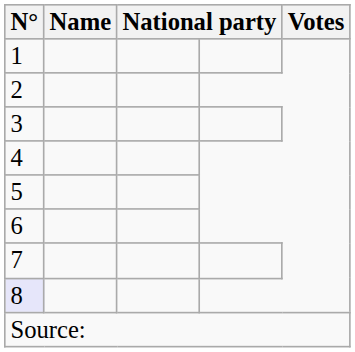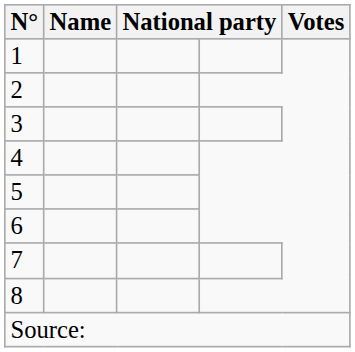(17, 294) lavender background -> (17, 294) no background
